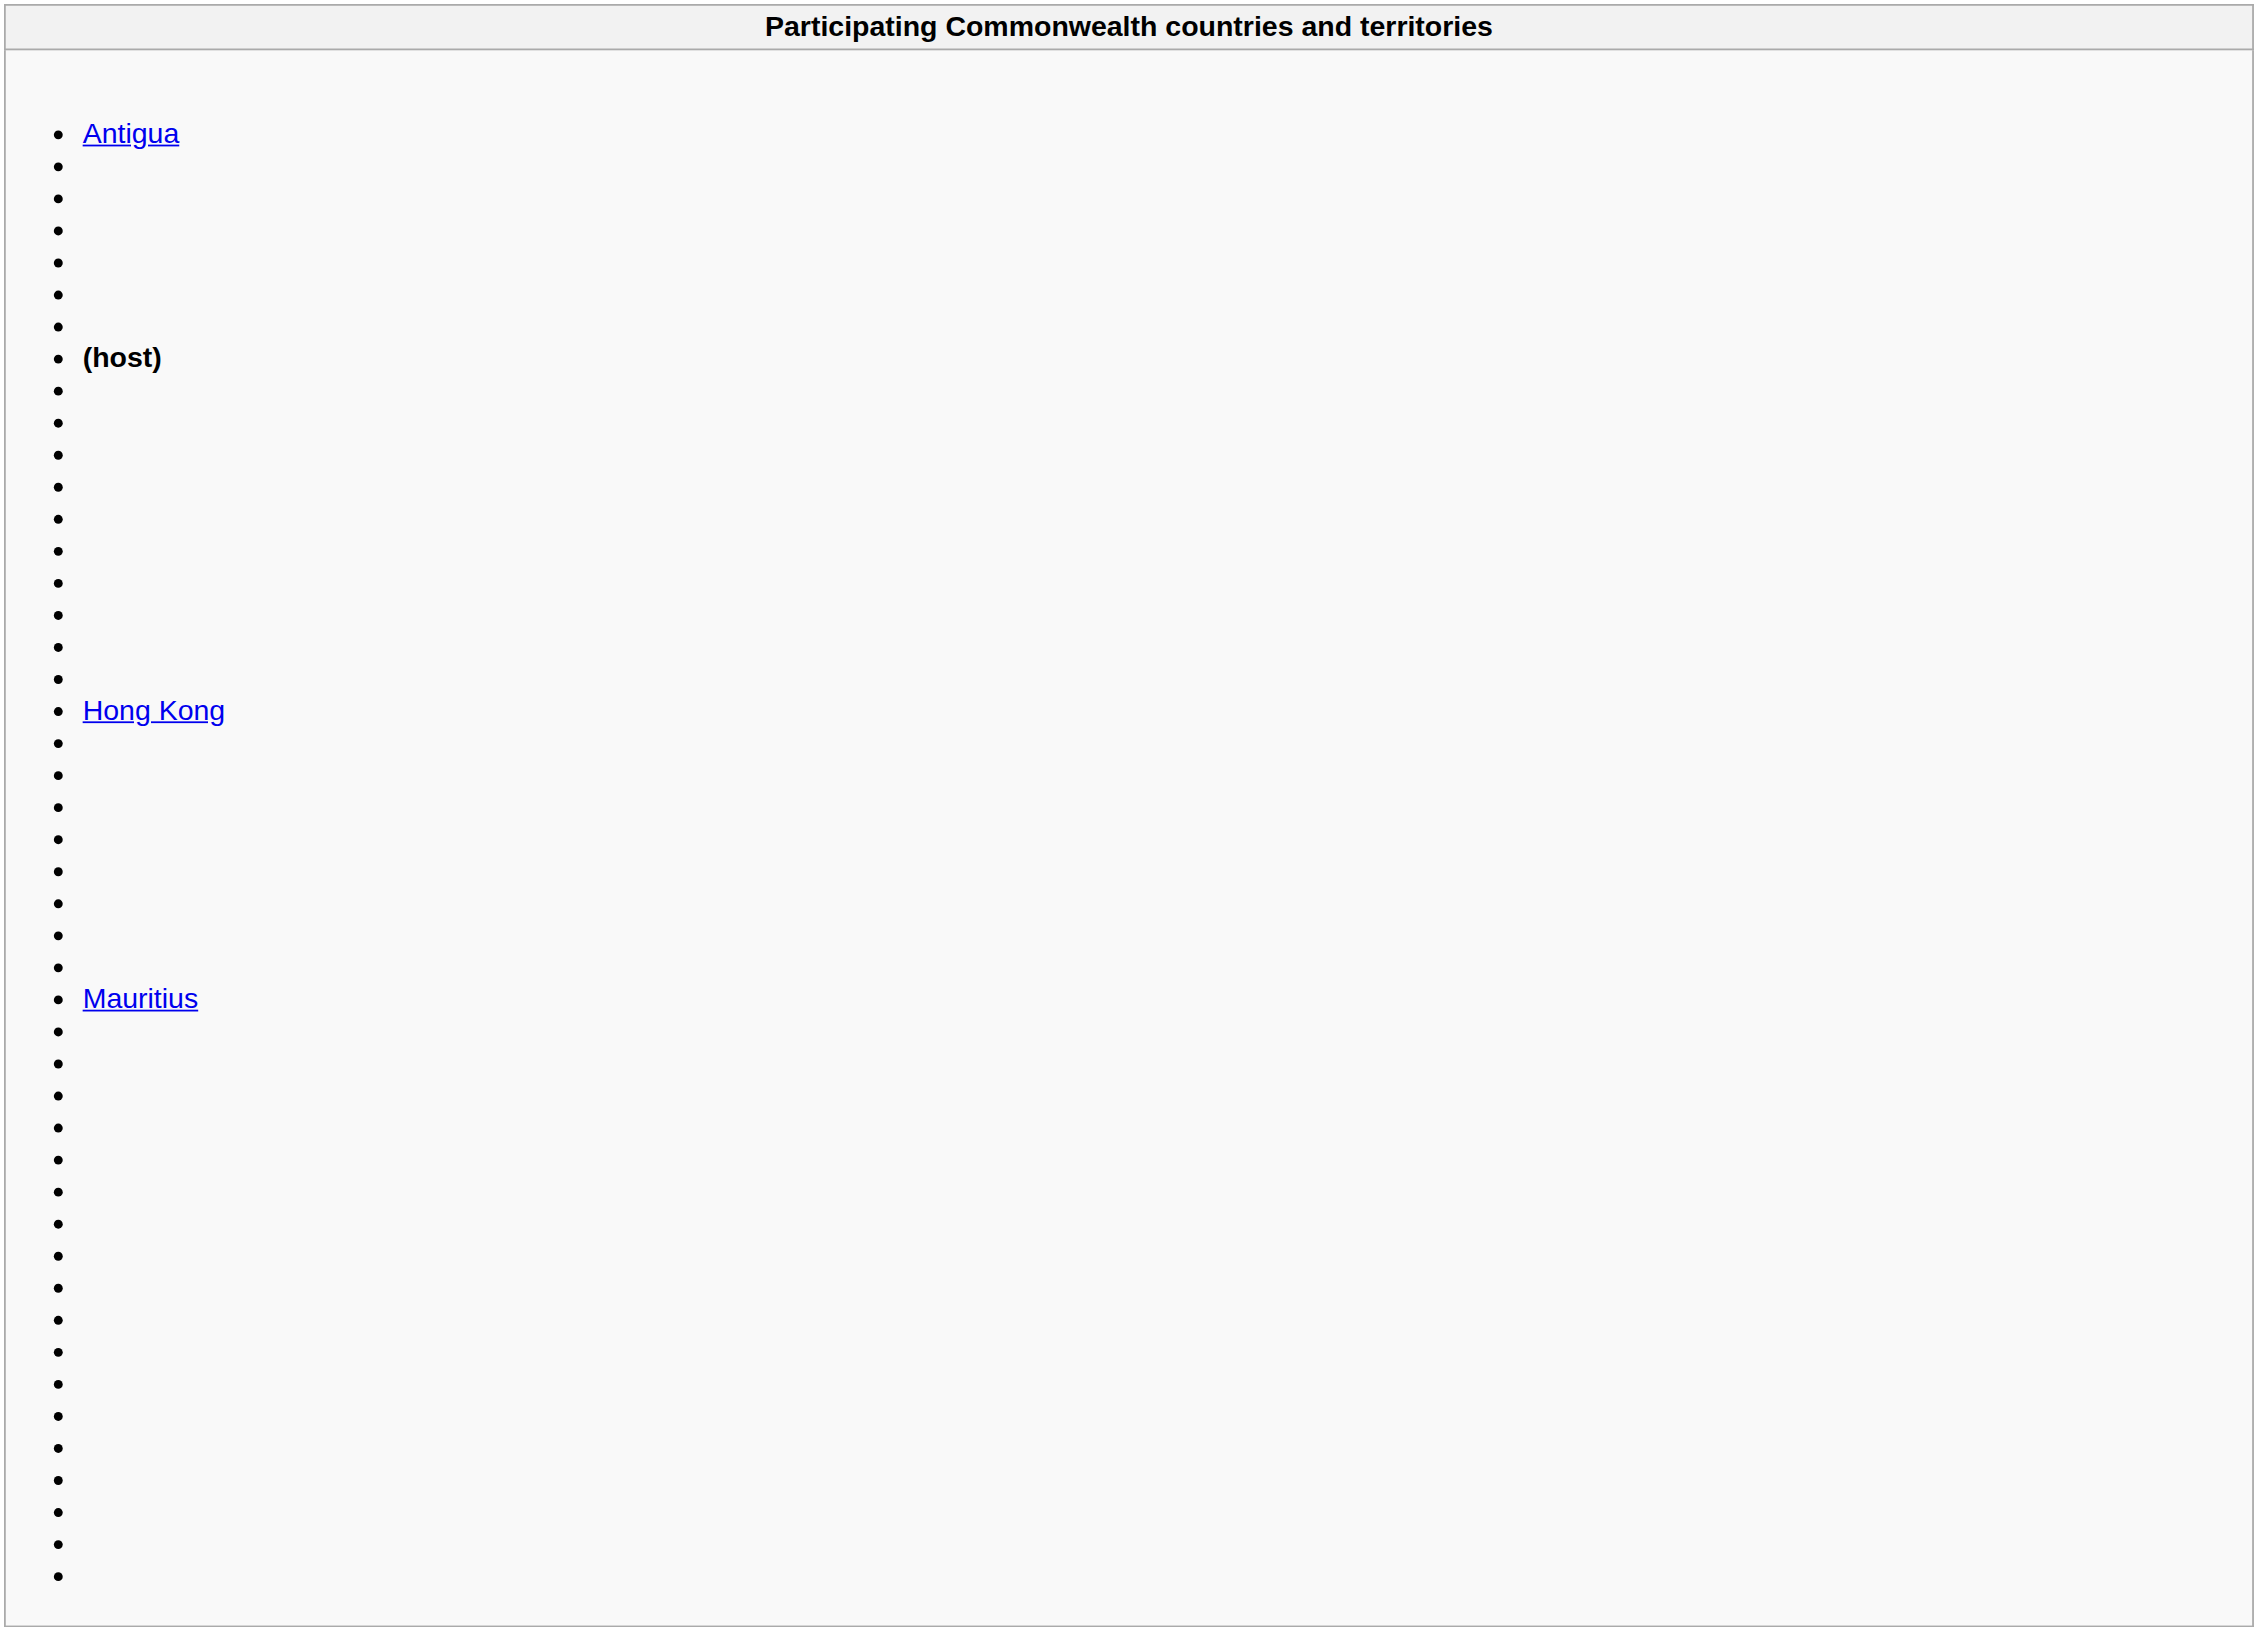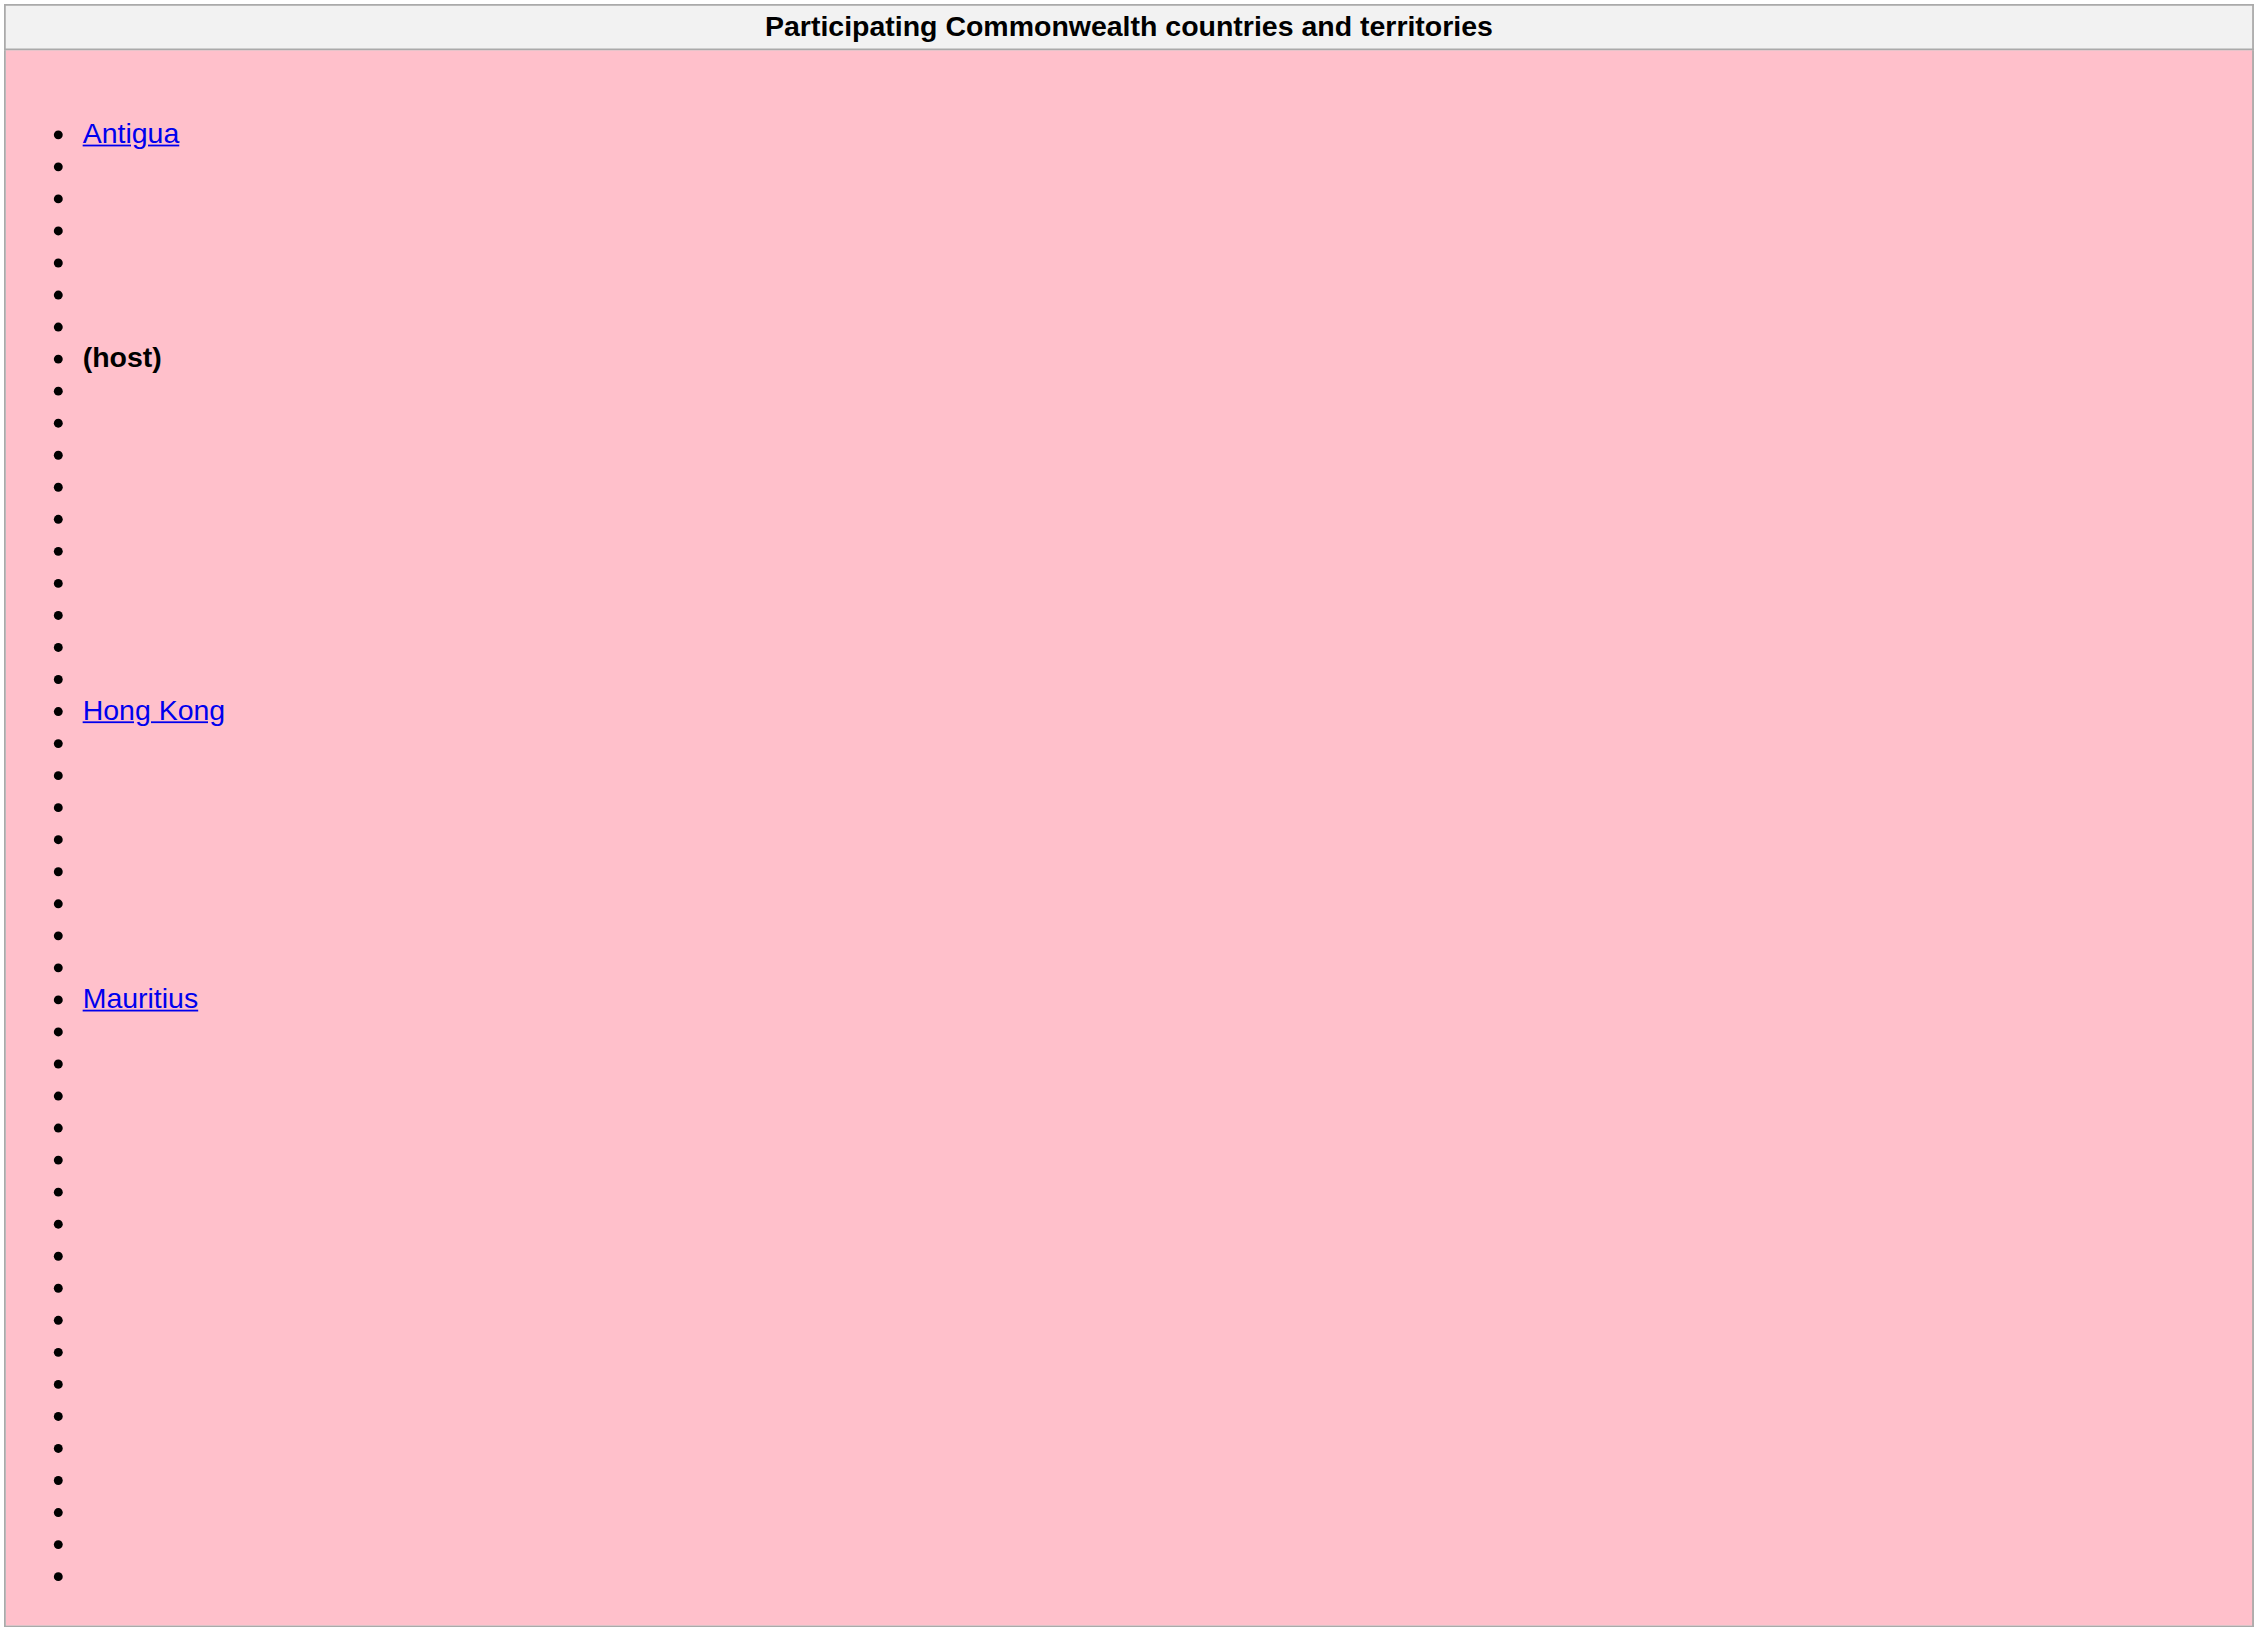(1129, 854) no background -> (1129, 854) pink background
